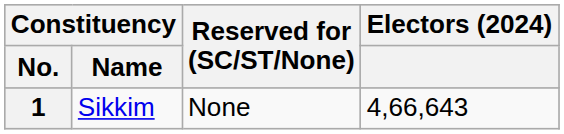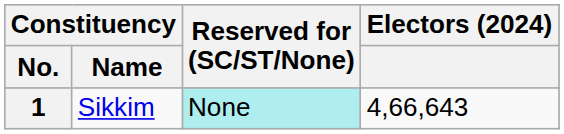(219, 107) no background -> (219, 107) paleturquoise background
